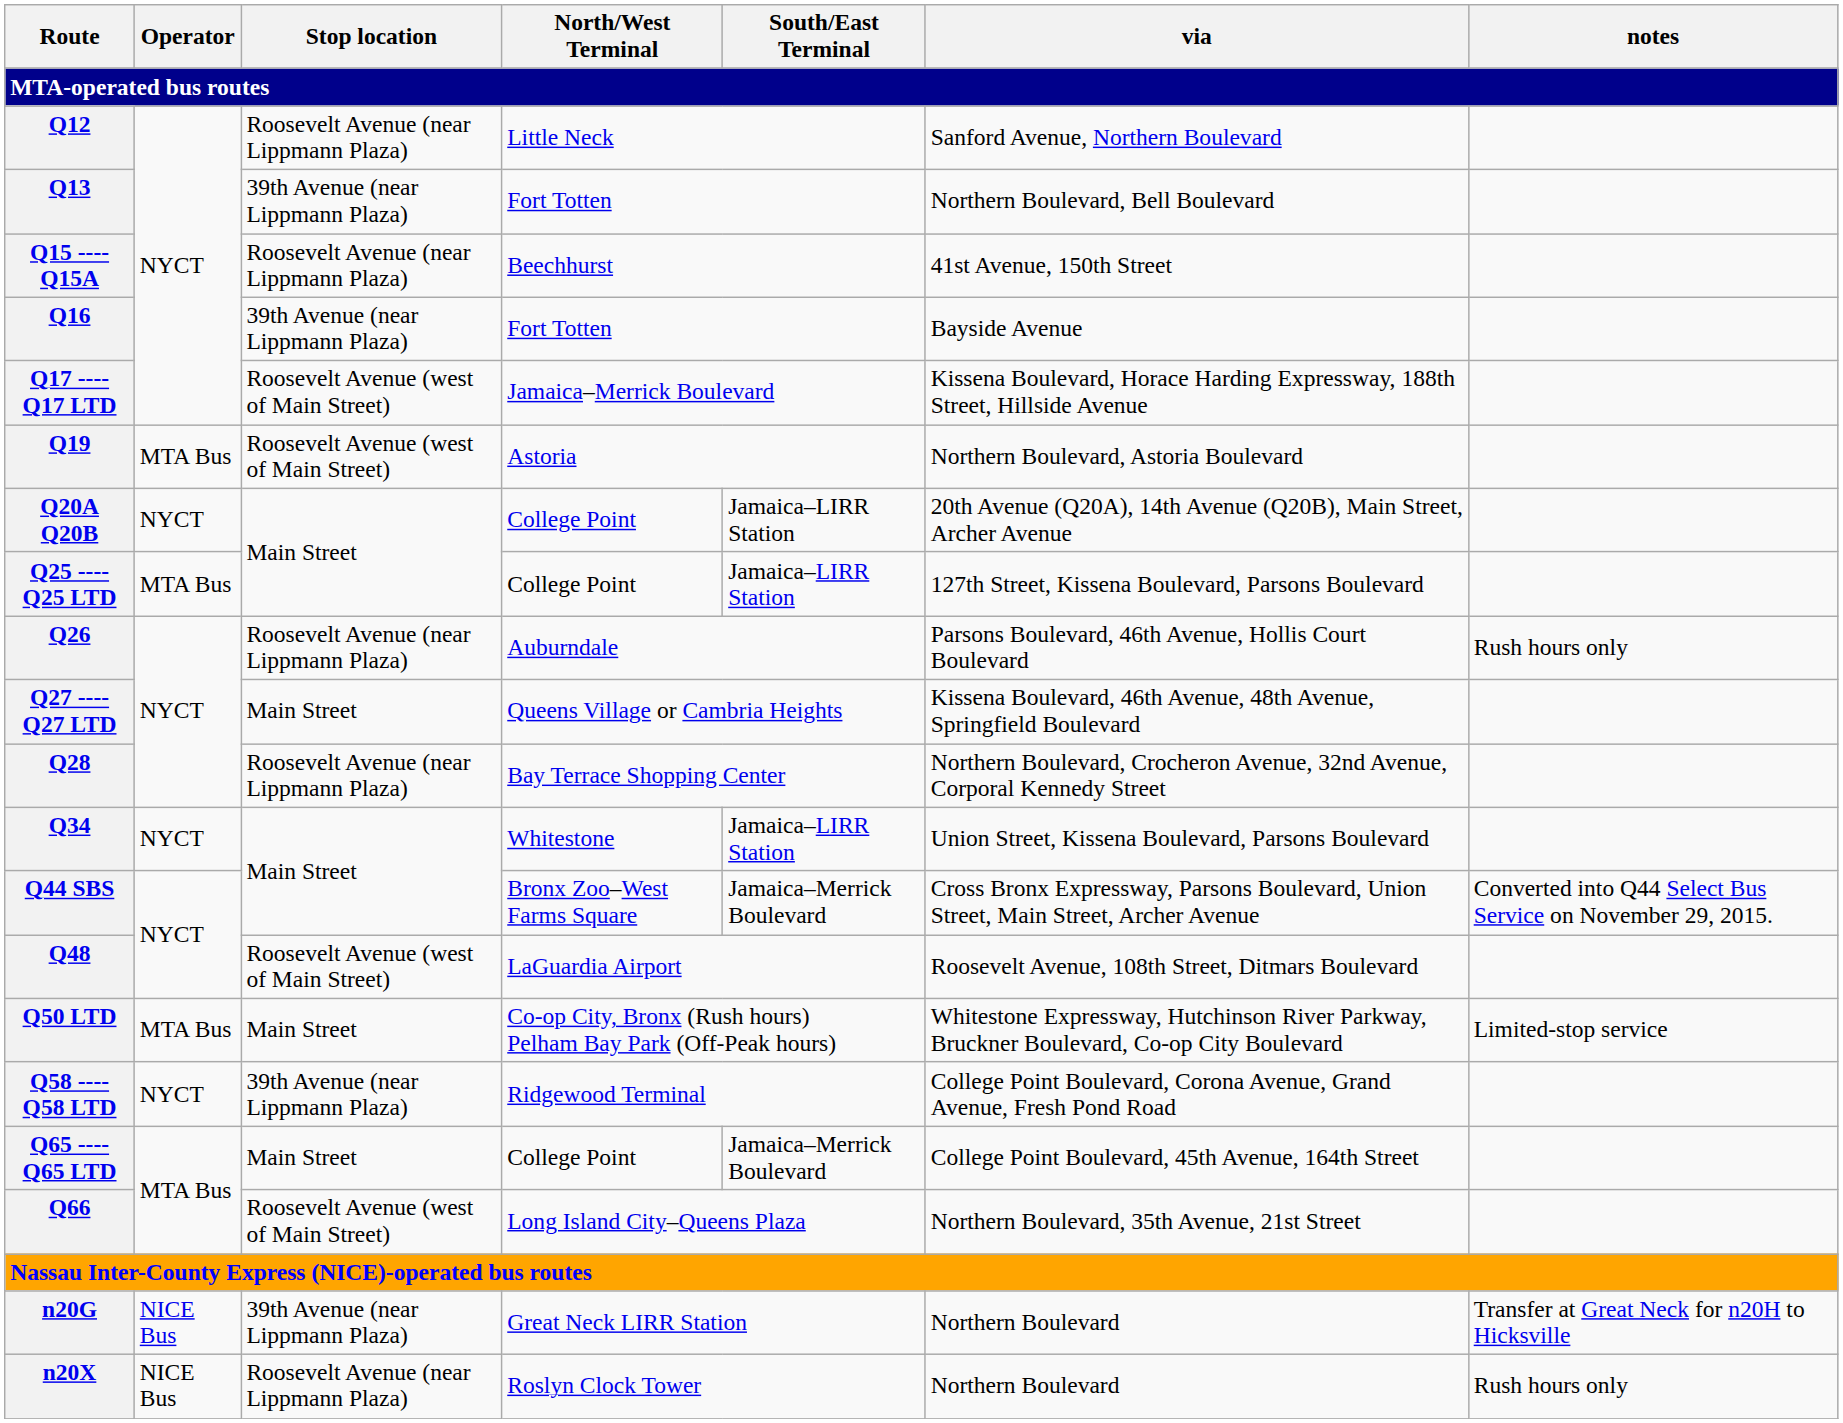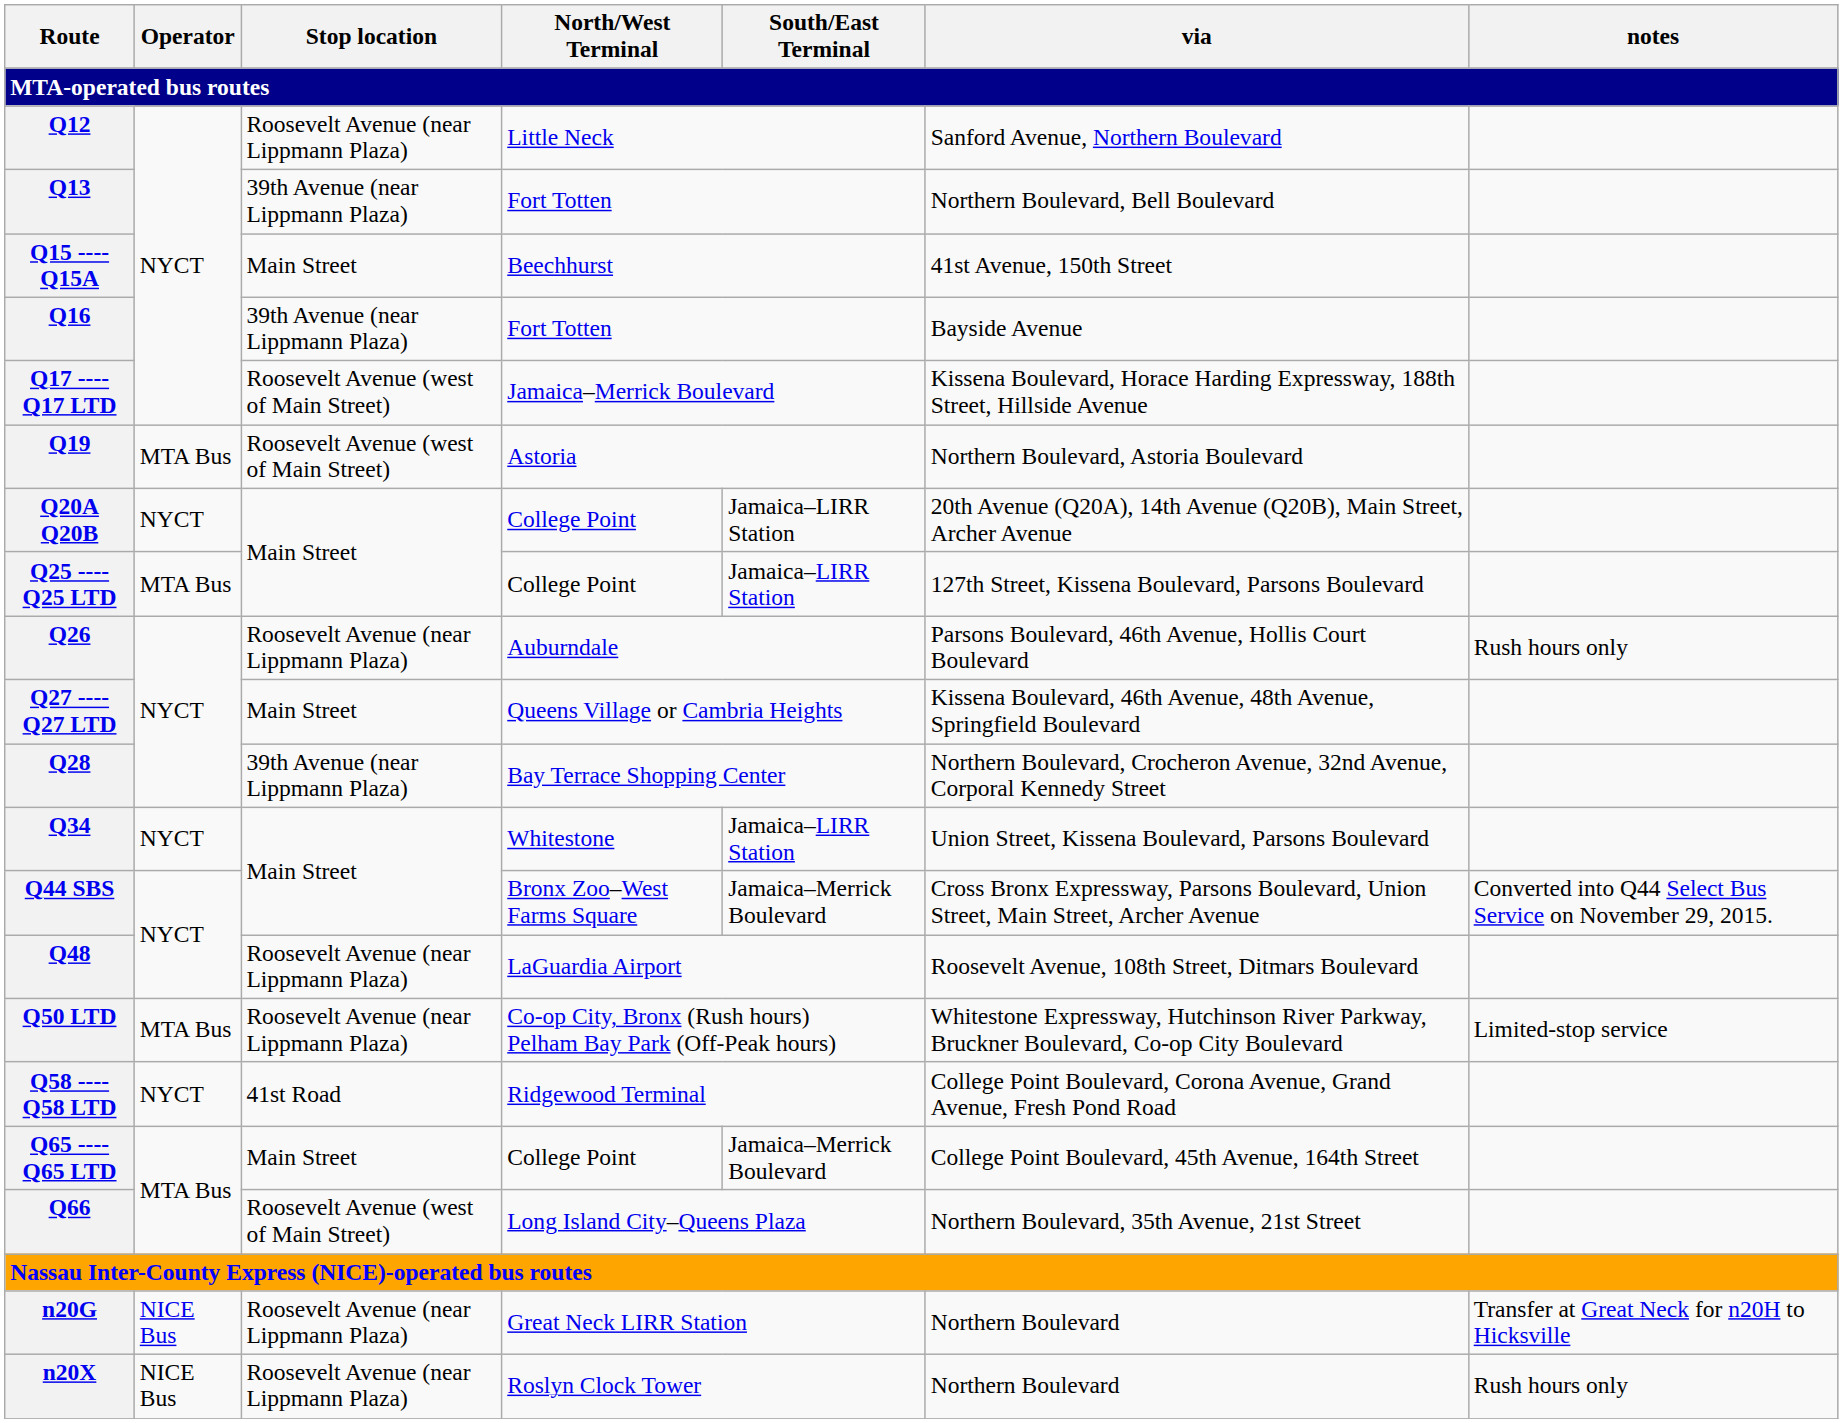(359, 264) Roosevelt Avenue (near Lippmann Plaza) -> (302, 264) Main Street
(359, 775) Roosevelt Avenue (near Lippmann Plaza) -> (332, 775) 39th Avenue (near Lippmann Plaza)
(360, 966) Roosevelt Avenue (west of Main Street) -> (359, 966) Roosevelt Avenue (near Lippmann Plaza)
(302, 1030) Main Street -> (359, 1030) Roosevelt Avenue (near Lippmann Plaza)
(332, 1093) 39th Avenue (near Lippmann Plaza) -> (294, 1093) 41st Road
(332, 1322) 39th Avenue (near Lippmann Plaza) -> (359, 1322) Roosevelt Avenue (near Lippmann Plaza)
